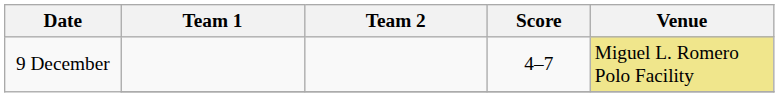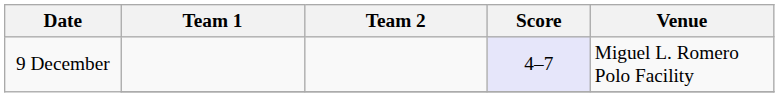(539, 64) no background -> (539, 64) lavender background
(667, 64) khaki background -> (667, 64) no background
